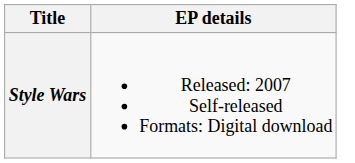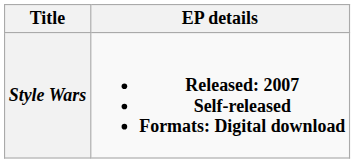(213, 105) normal -> (220, 105) bold
